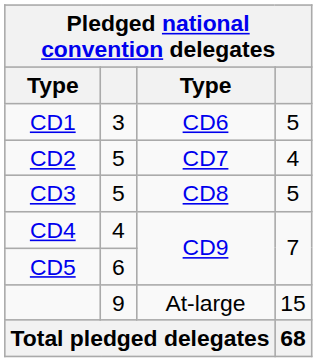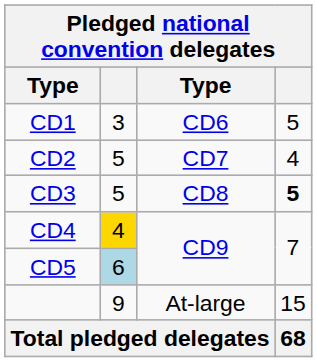(293, 194) normal -> (293, 194) bold
(118, 230) no background -> (118, 230) gold background
(118, 266) no background -> (118, 266) lightblue background
